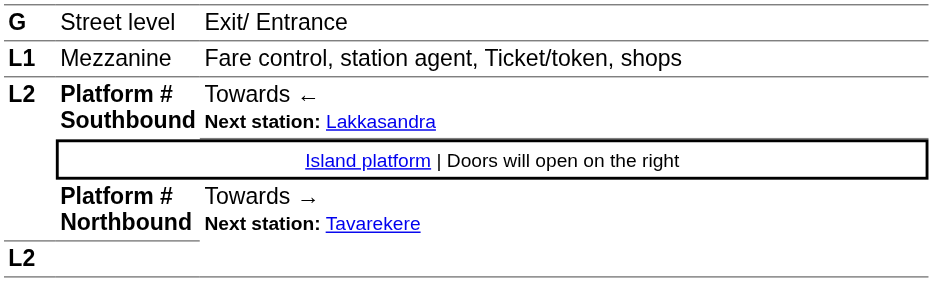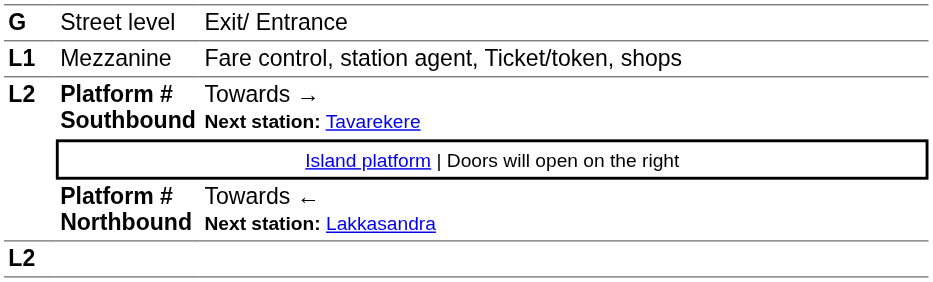(320, 107) Towards ← Next station: Lakkasandra -> (313, 107) Towards → Next station: Tavarekere
(313, 209) Towards → Next station: Tavarekere -> (320, 209) Towards ← Next station: Lakkasandra
